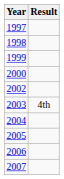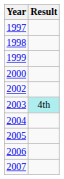(44, 105) no background -> (44, 105) paleturquoise background
